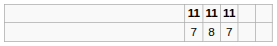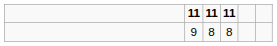(194, 32) 7 -> (194, 32) 9
(229, 32) 7 -> (229, 32) 8
